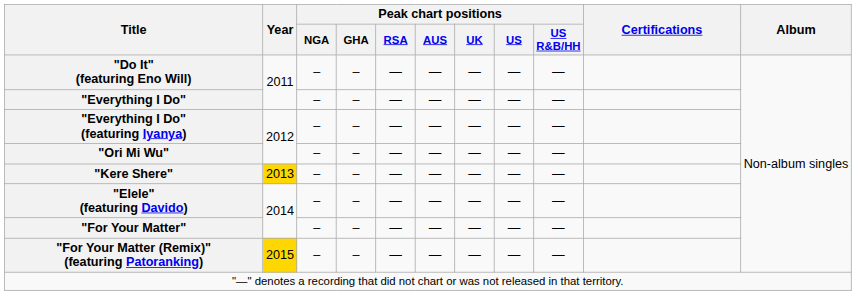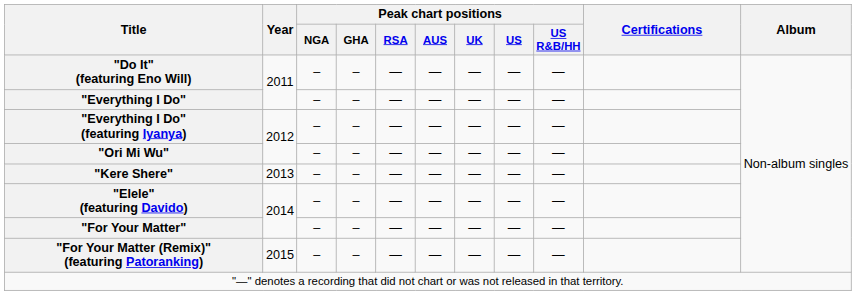(280, 173) gold background -> (280, 173) no background
(280, 255) gold background -> (280, 255) no background
